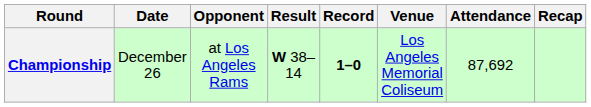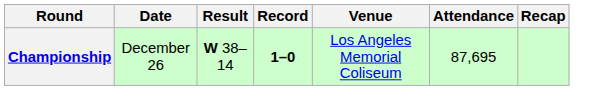- column: (229, 16)
(491, 65) 87,692 -> (473, 56) 87,695
